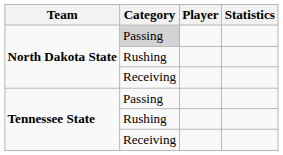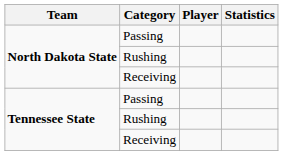(143, 35) lightgrey background -> (143, 35) no background
